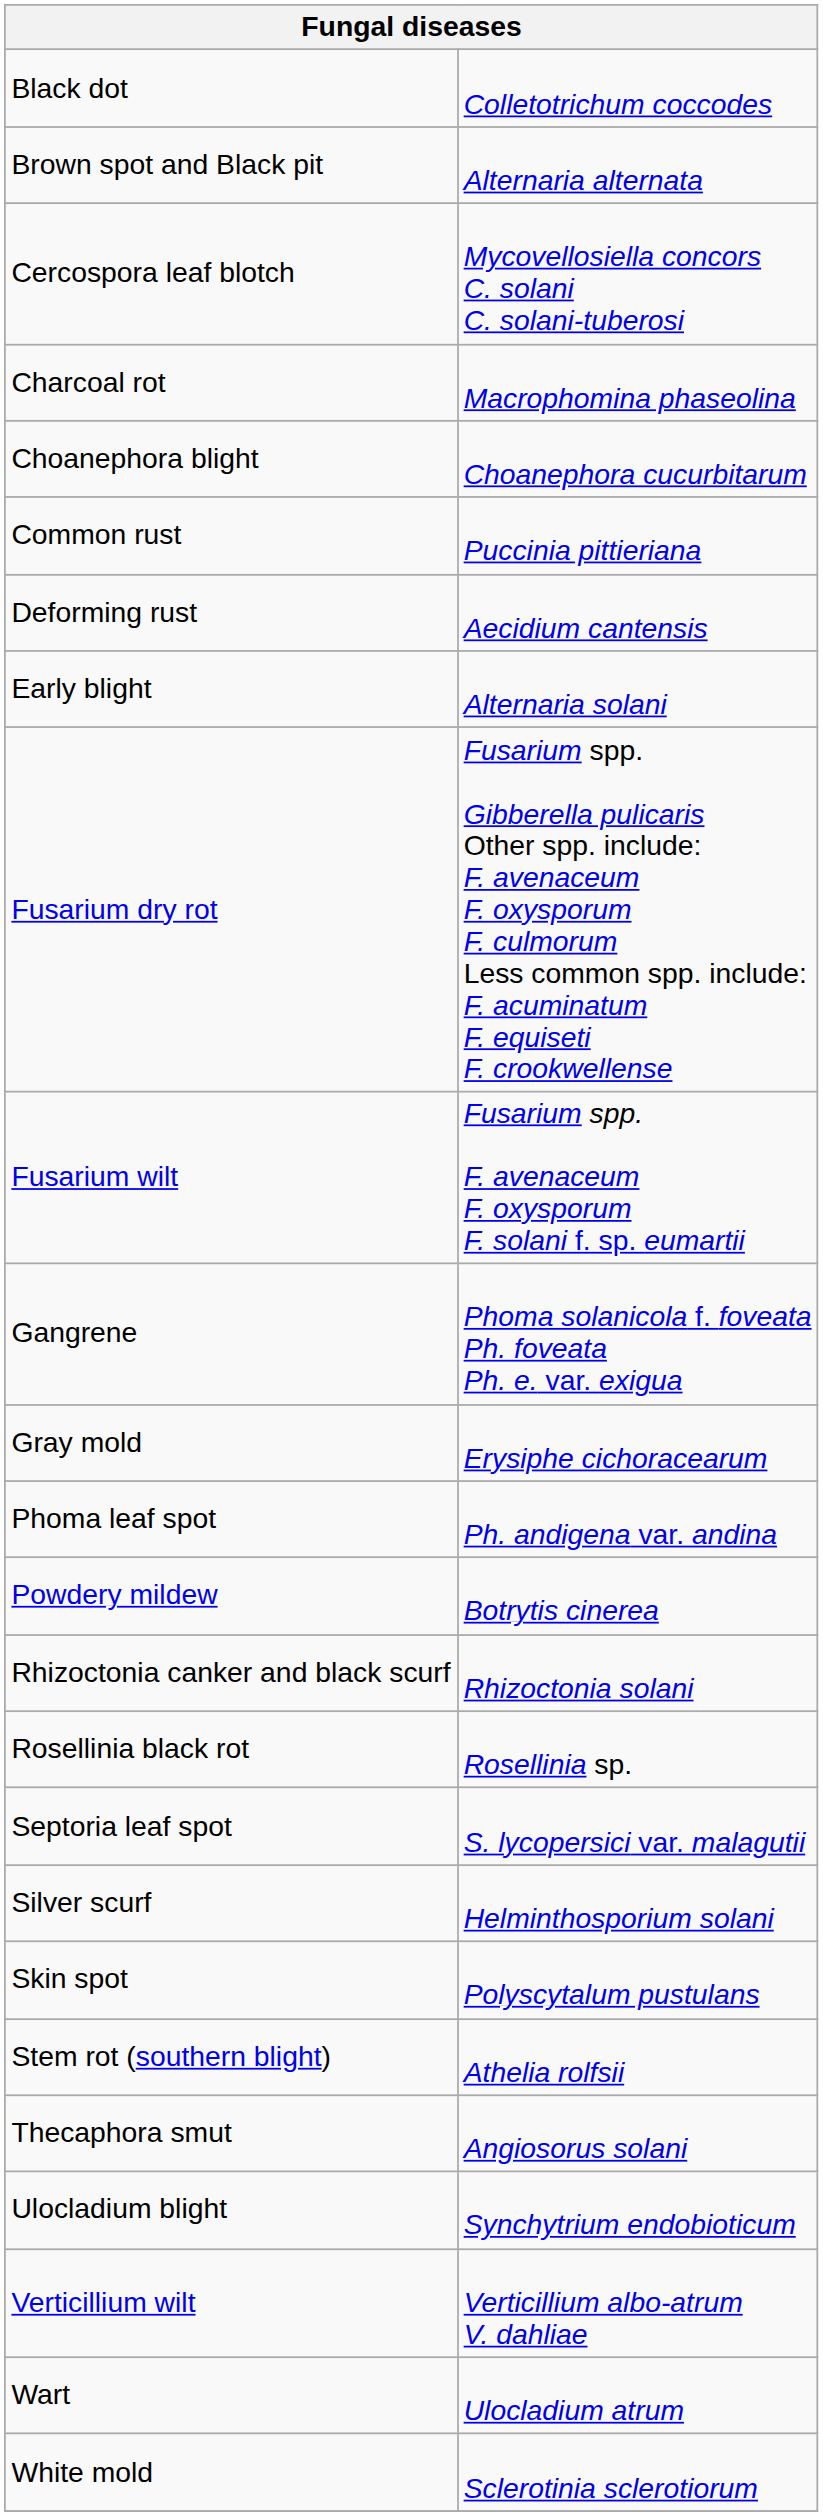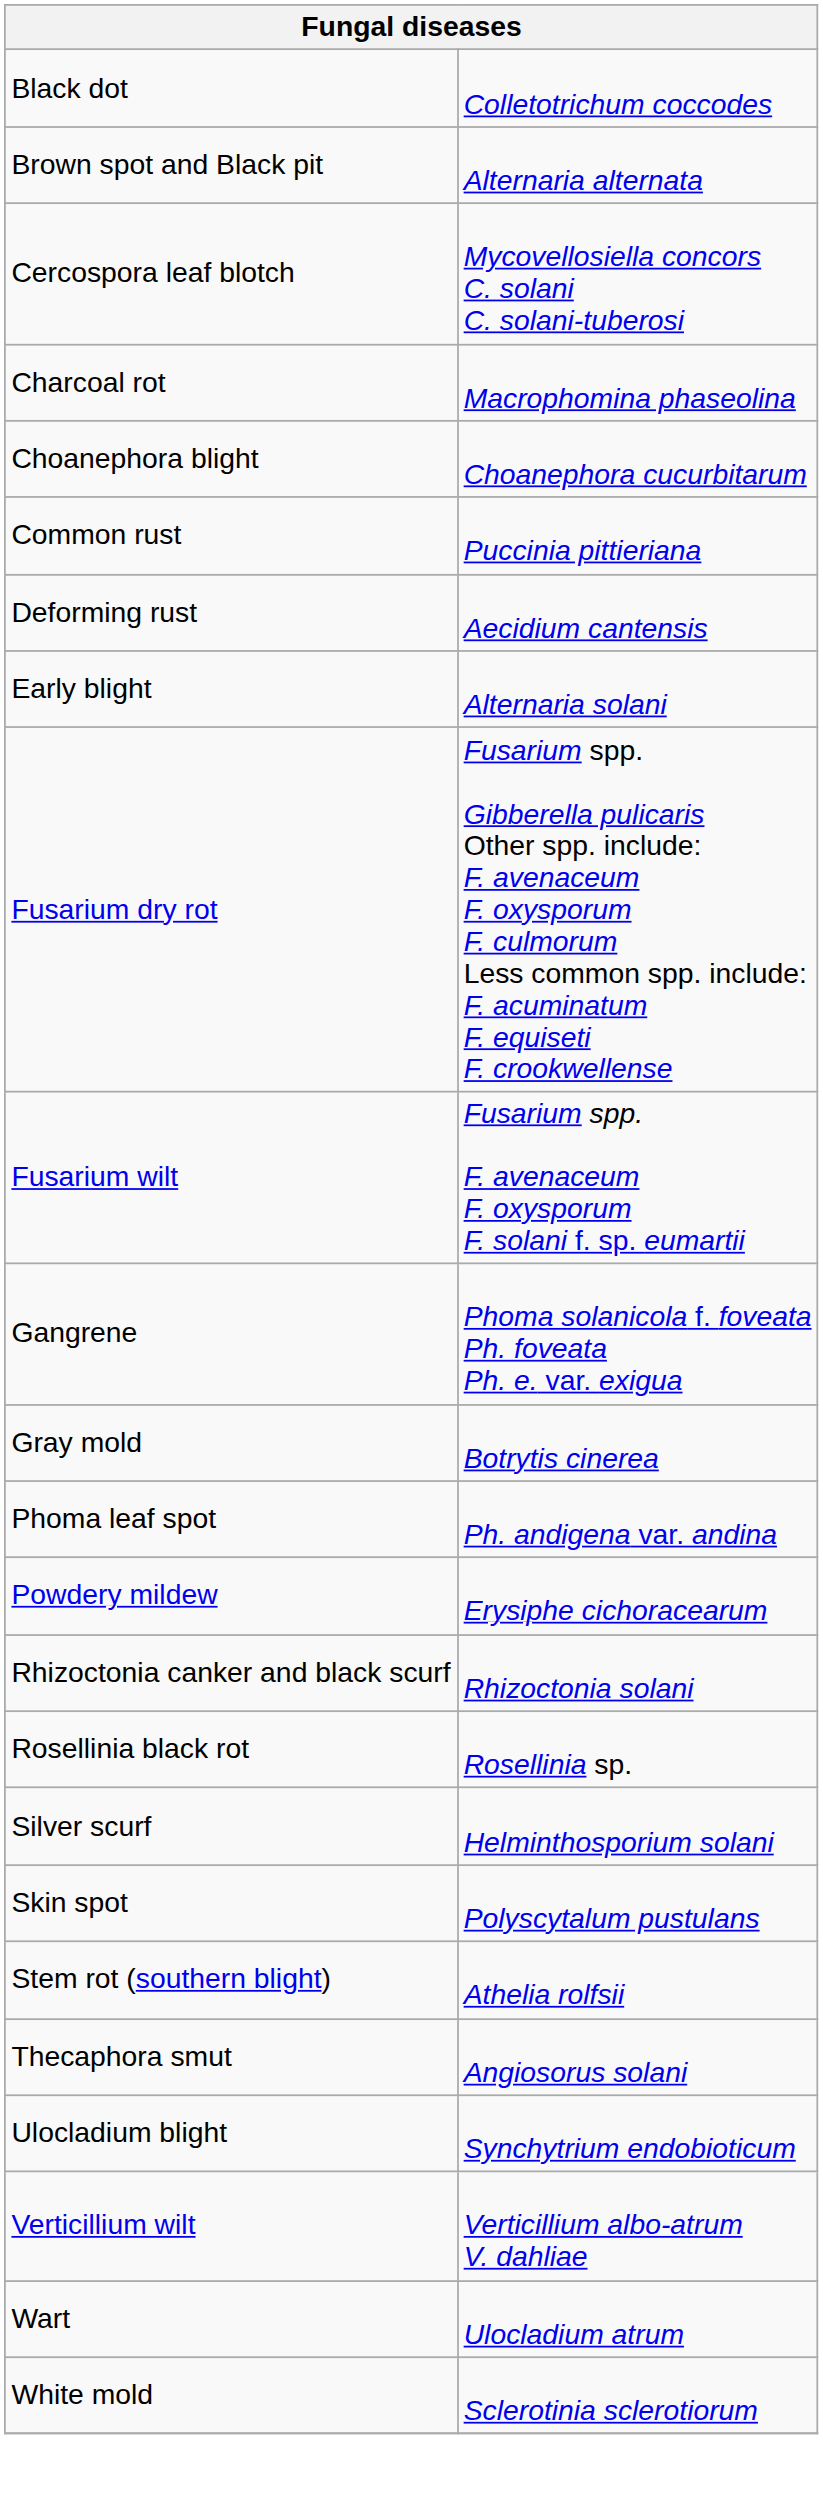(616, 1458) Erysiphe cichoracearum -> (561, 1458) Botrytis cinerea
(561, 1611) Botrytis cinerea -> (616, 1611) Erysiphe cichoracearum
- row: (122, 1825)
